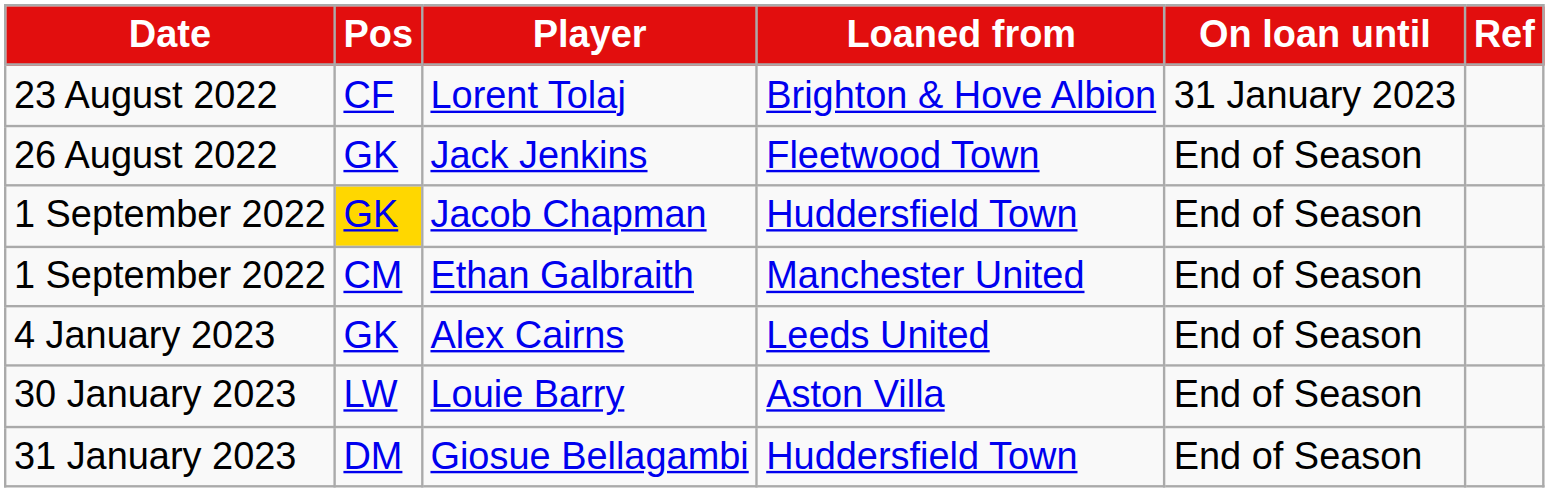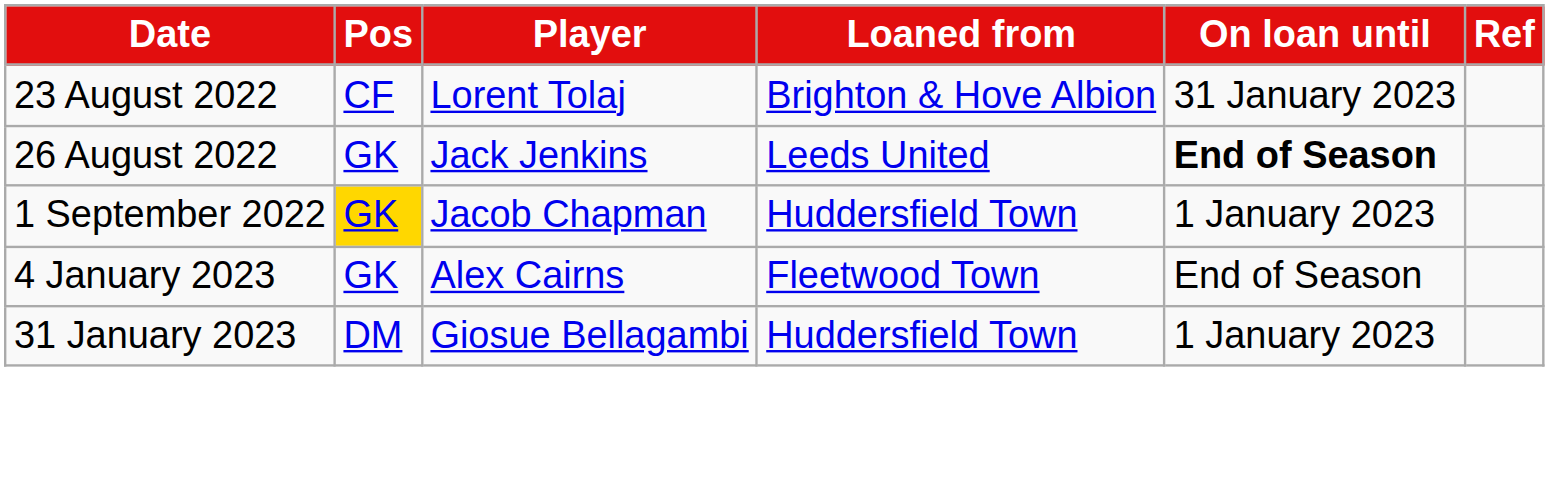(903, 154) Fleetwood Town -> (878, 154) Leeds United
(1298, 154) normal -> (1305, 154) bold
(1298, 214) End of Season -> (1304, 214) 1 January 2023
- row: (562, 275)
(878, 335) Leeds United -> (903, 275) Fleetwood Town
- row: (527, 395)
(1298, 455) End of Season -> (1304, 335) 1 January 2023
